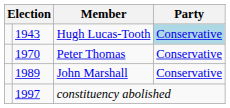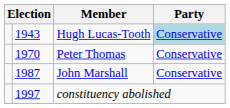(28, 73) 1989 -> (28, 73) 1987
